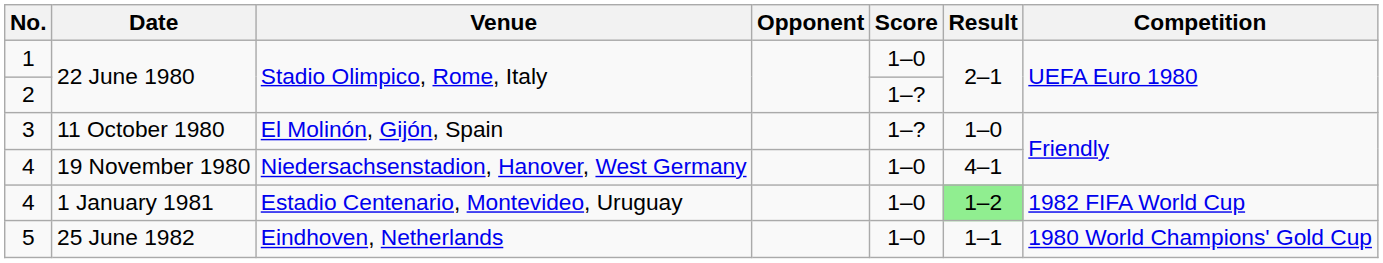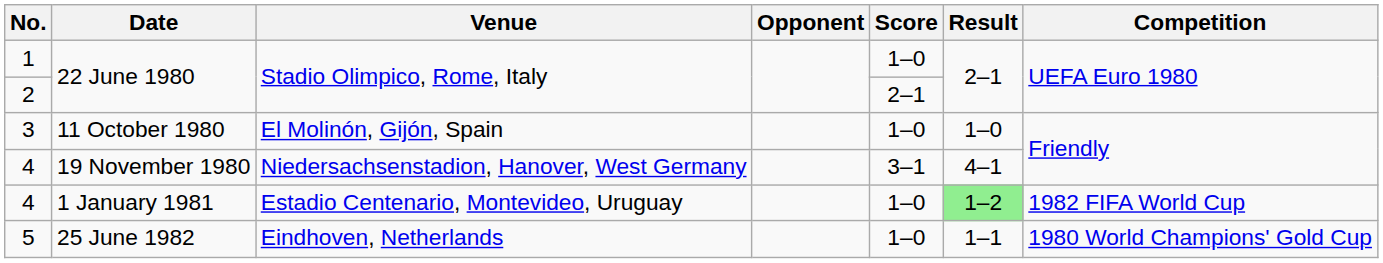(906, 94) 1–? -> (906, 94) 2–1
(906, 130) 1–? -> (906, 130) 1–0
(906, 166) 1–0 -> (906, 166) 3–1
